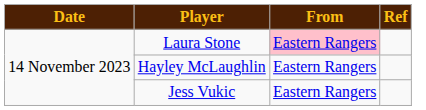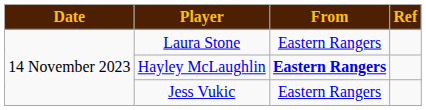(325, 42) pink background -> (330, 42) no background
(325, 67) normal -> (330, 67) bold
